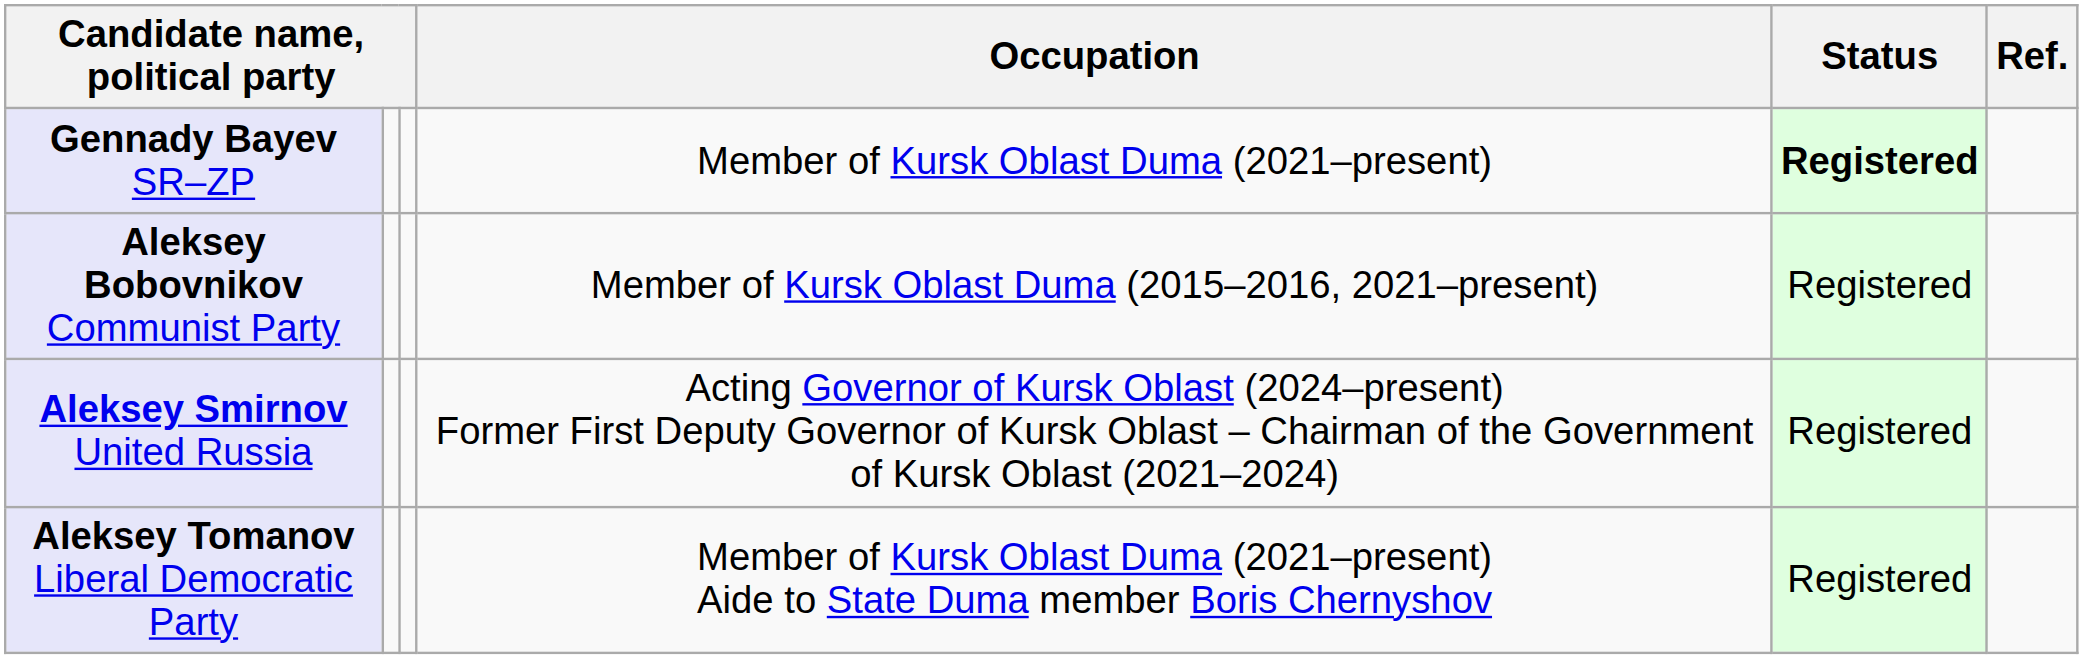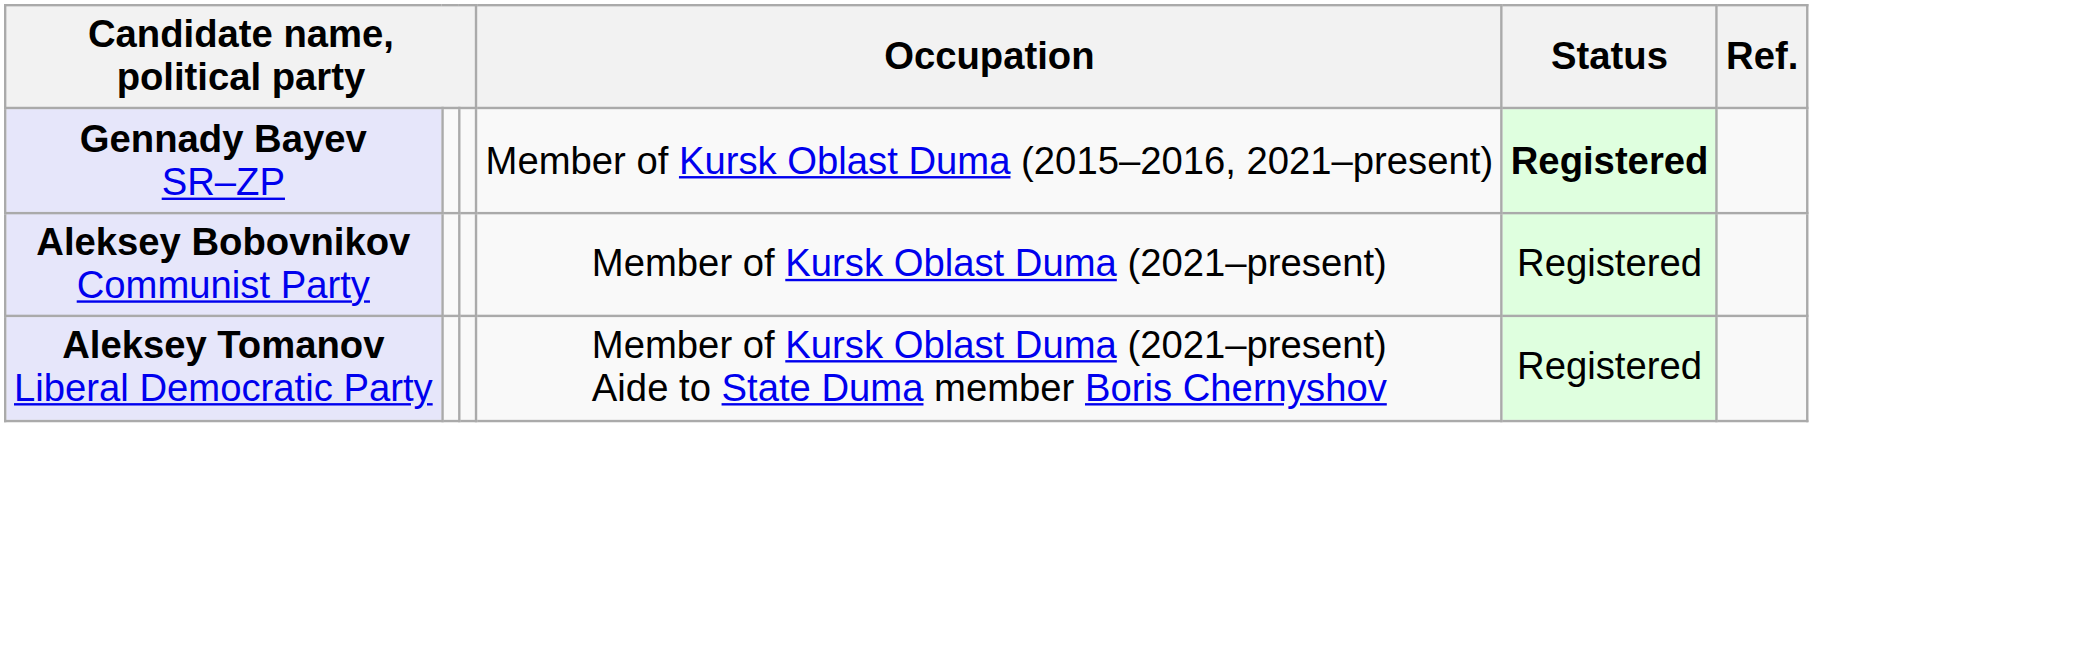(1095, 159) Member of Kursk Oblast Duma (2021–present) -> (989, 159) Member of Kursk Oblast Duma (2015–2016, 2021–present)
(1095, 285) Member of Kursk Oblast Duma (2015–2016, 2021–present) -> (989, 263) Member of Kursk Oblast Duma (2021–present)
- row: (194, 431)
